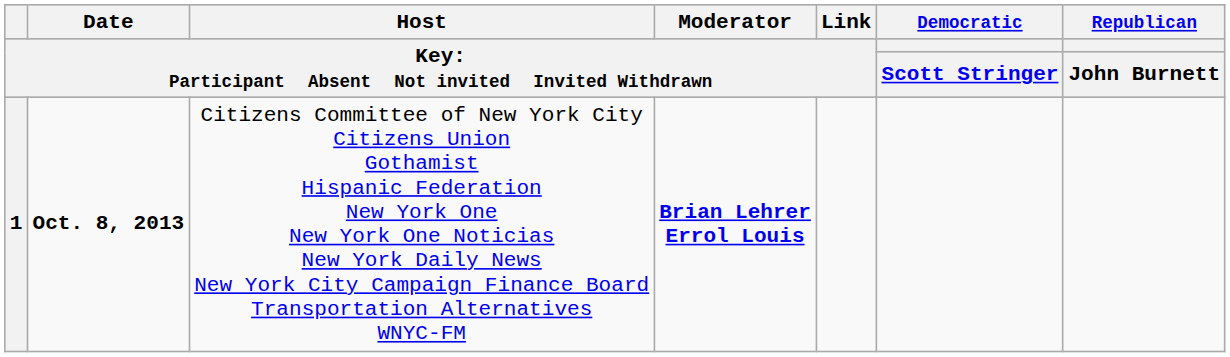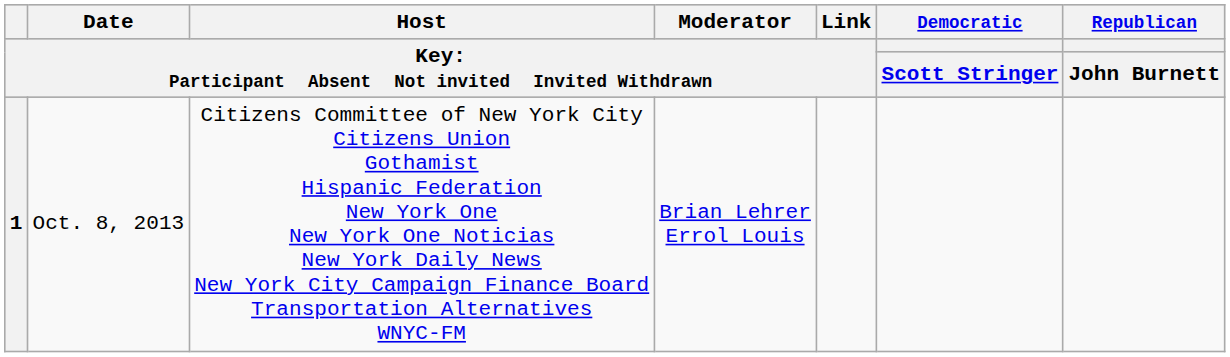(108, 224) bold -> (108, 224) normal
(735, 224) bold -> (735, 224) normal
